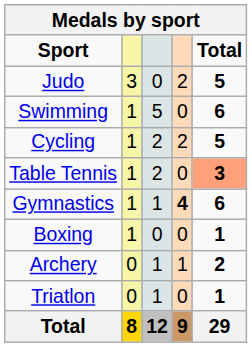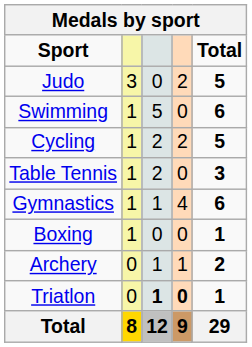(220, 173) lightsalmon background -> (220, 173) no background
(183, 204) bold -> (183, 204) normal
(157, 296) normal -> (157, 296) bold
(183, 296) normal -> (183, 296) bold
